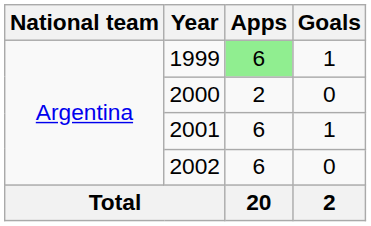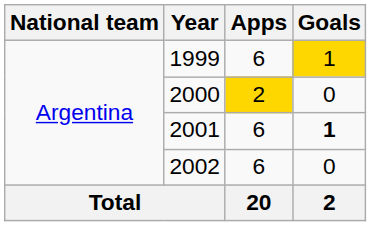(259, 58) lightgreen background -> (259, 58) no background
(329, 58) no background -> (329, 58) gold background
(259, 94) no background -> (259, 94) gold background
(329, 130) normal -> (329, 130) bold
